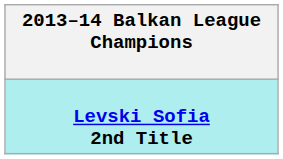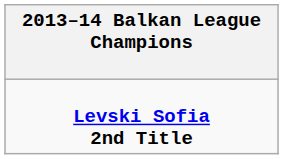(142, 128) paleturquoise background -> (142, 128) no background
